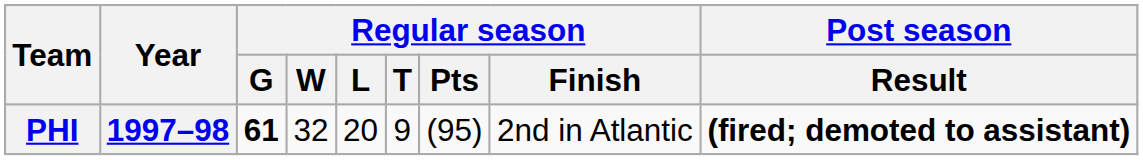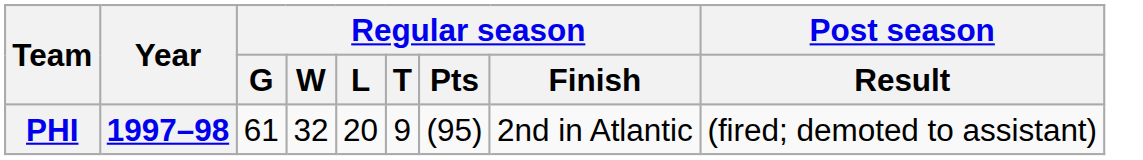(261, 130) bold -> (261, 130) normal
(919, 130) bold -> (902, 130) normal
